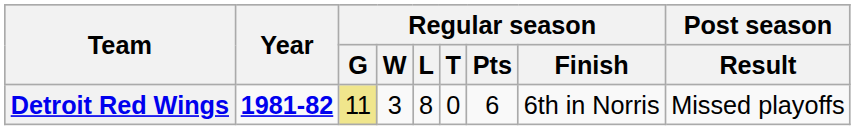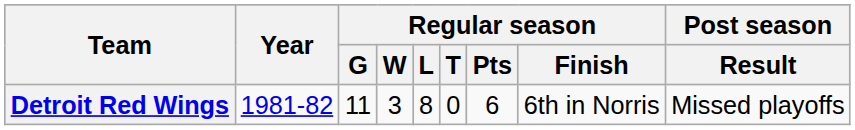(287, 105) bold -> (287, 105) normal
(358, 105) khaki background -> (358, 105) no background
